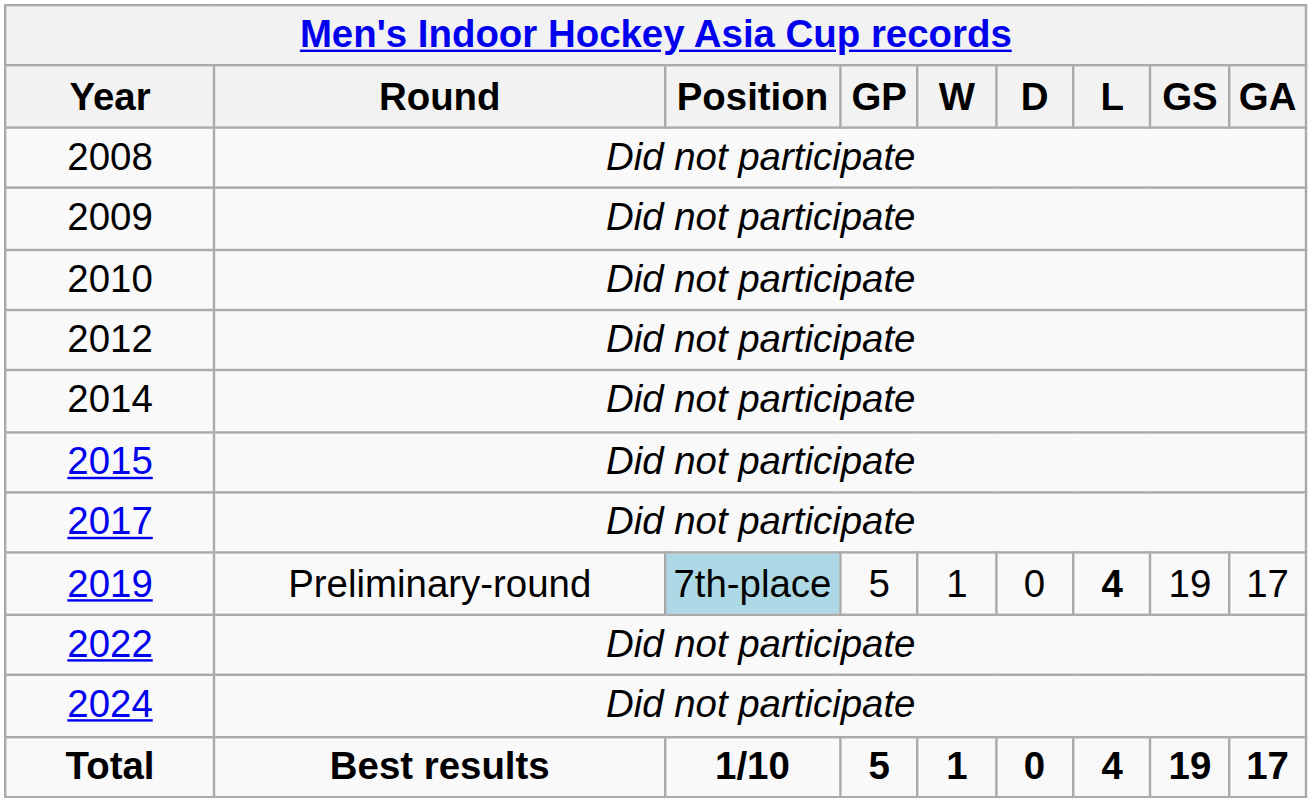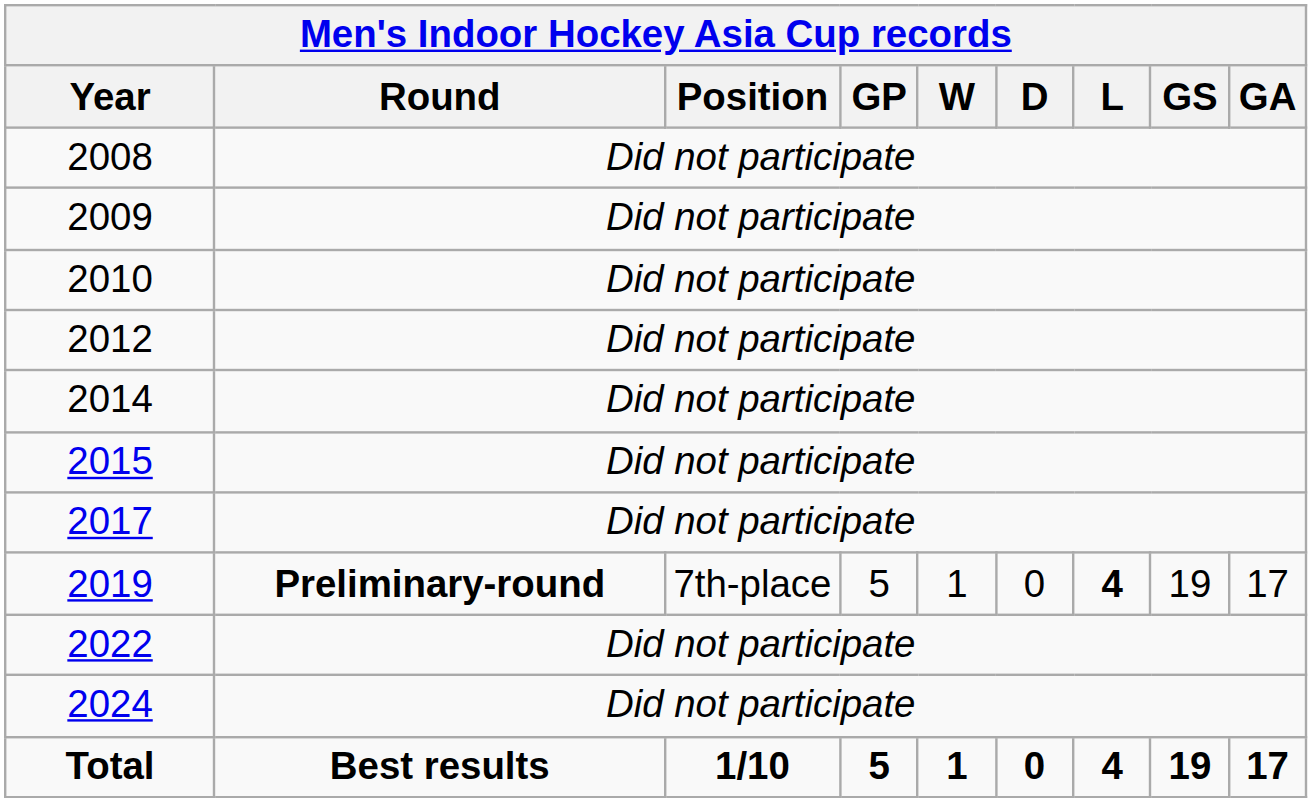(440, 583) normal -> (440, 583) bold
(752, 583) lightblue background -> (752, 583) no background
